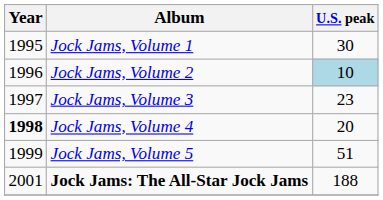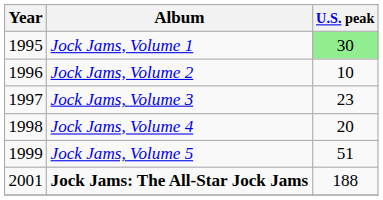(345, 45) no background -> (345, 45) lightgreen background
(345, 72) lightblue background -> (345, 72) no background
(26, 126) bold -> (26, 126) normal
